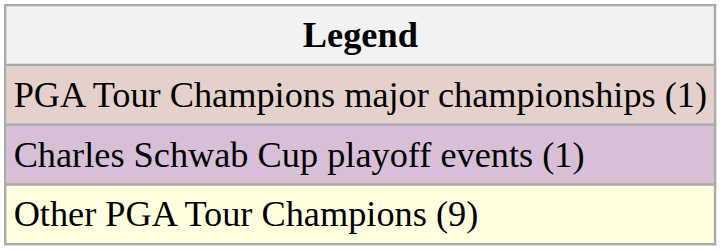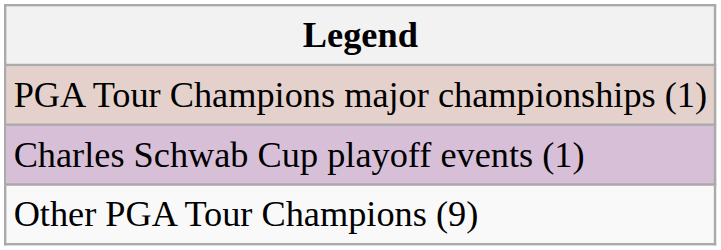(246, 214) lightyellow background -> (246, 214) no background
